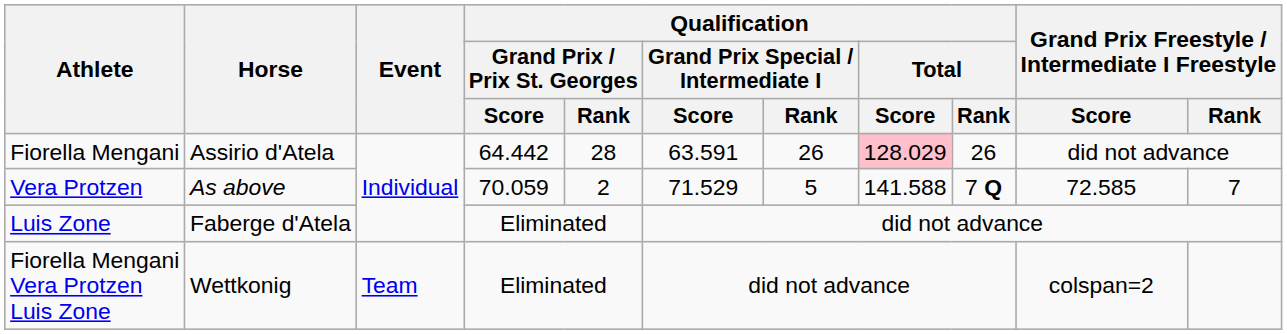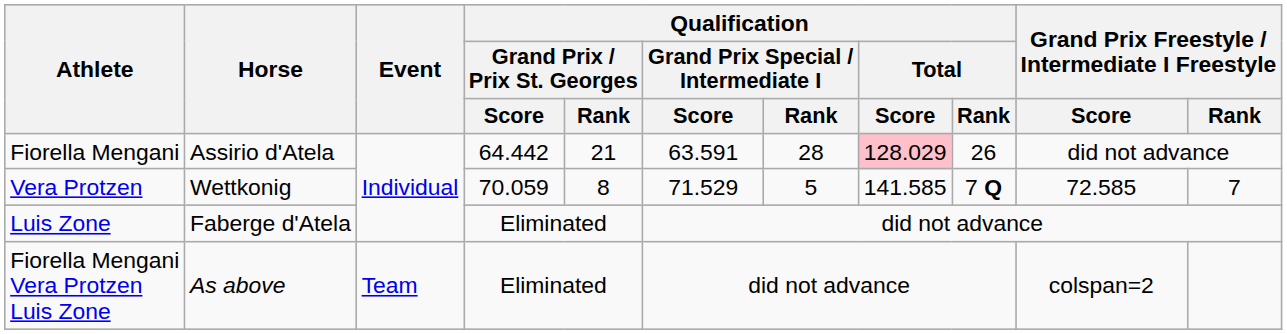(603, 152) 28 -> (603, 152) 21
(811, 152) 26 -> (811, 152) 28
(238, 188) As above -> (241, 188) Wettkonig
(603, 188) 2 -> (603, 188) 8
(905, 188) 141.588 -> (905, 188) 141.585
(241, 286) Wettkonig -> (238, 286) As above
